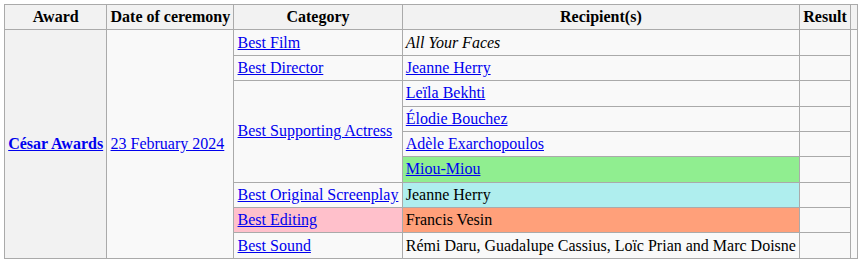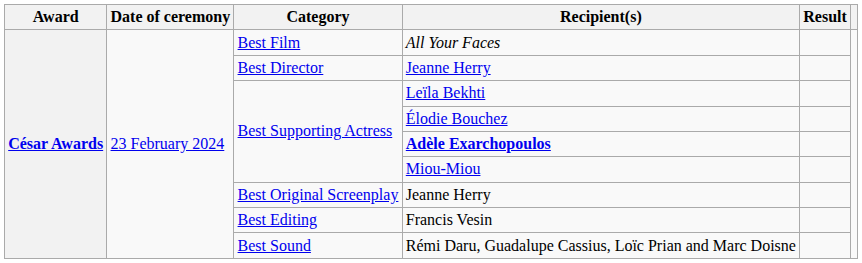(475, 144) normal -> (478, 144) bold
(443, 169) lightgreen background -> (443, 169) no background
(448, 194) paleturquoise background -> (448, 194) no background
(277, 220) pink background -> (277, 220) no background
(449, 220) lightsalmon background -> (449, 220) no background
